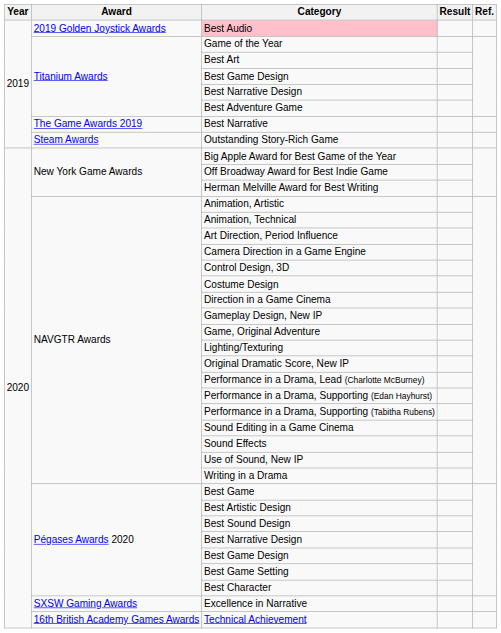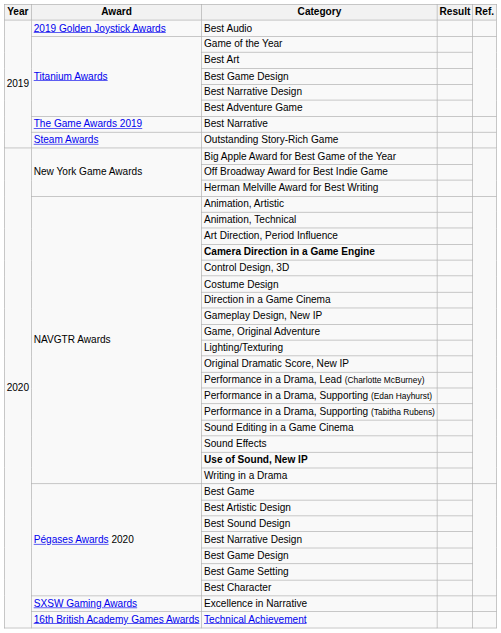(228, 28) pink background -> (228, 28) no background
(285, 252) normal -> (289, 252) bold
(254, 460) normal -> (256, 460) bold
